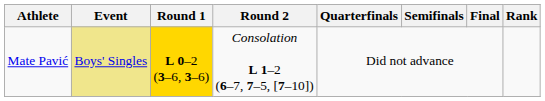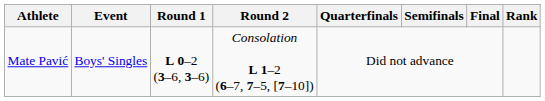(111, 61) khaki background -> (111, 61) no background
(181, 69) gold background -> (181, 69) no background
